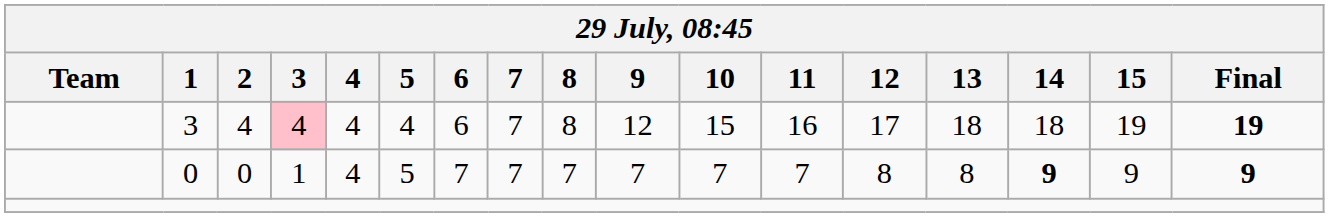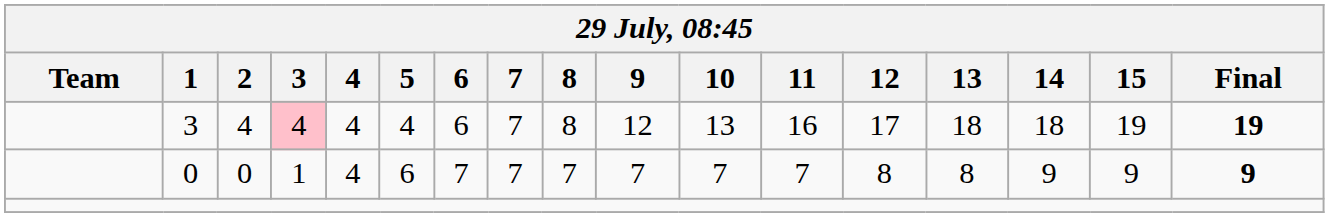(720, 125) 15 -> (720, 125) 13
(407, 173) 5 -> (407, 173) 6
(1049, 173) bold -> (1049, 173) normal
